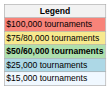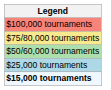(55, 51) bold -> (53, 51) normal
(47, 78) normal -> (49, 78) bold
